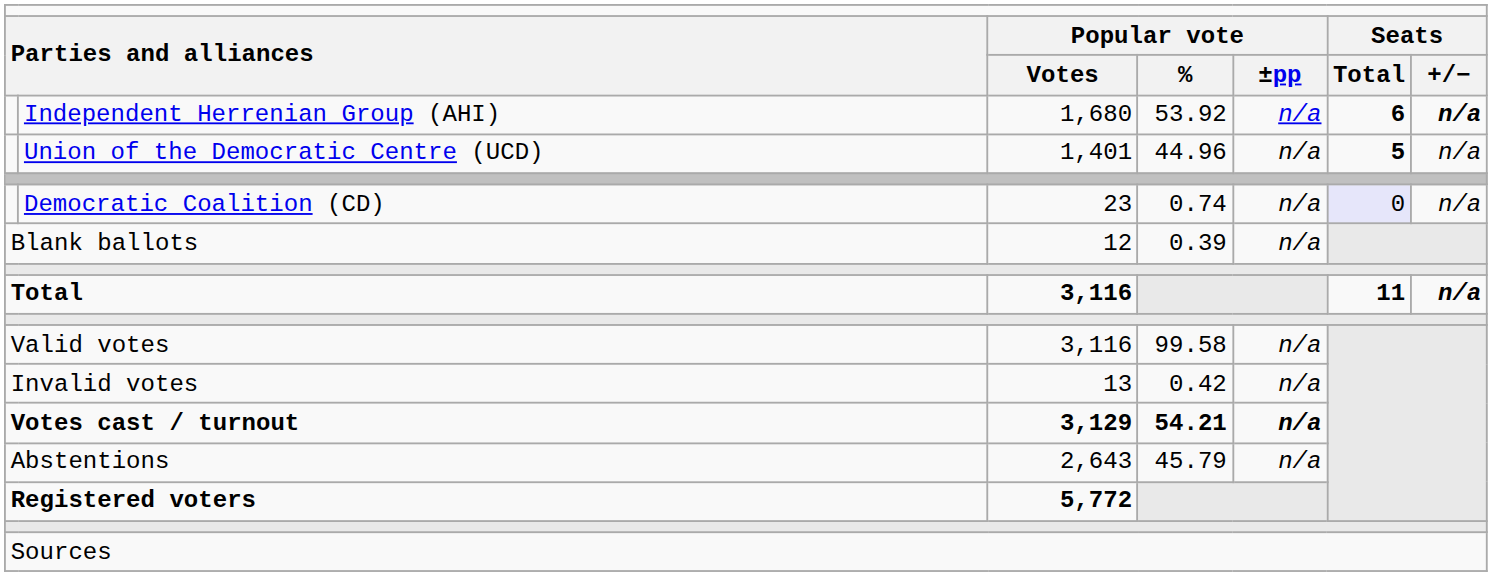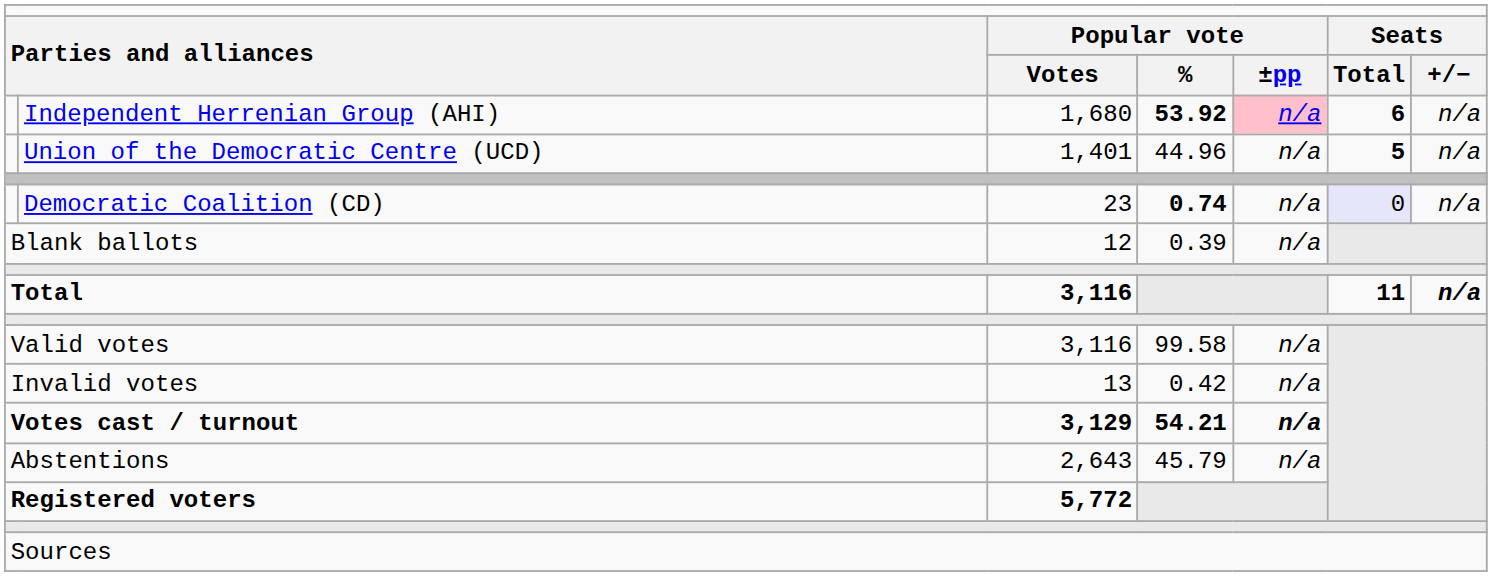(1191, 114) normal -> (1191, 114) bold
(1300, 114) no background -> (1300, 114) pink background
(1460, 114) bold -> (1460, 114) normal
(1198, 204) normal -> (1198, 204) bold
